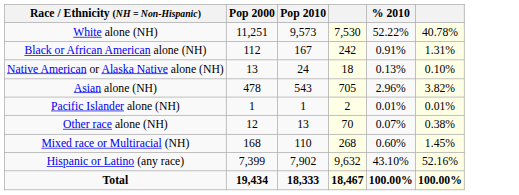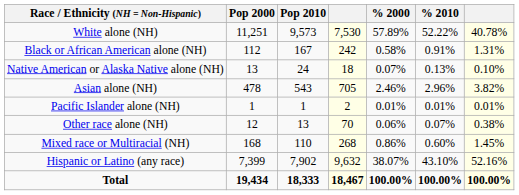+ column: (391, 13)
